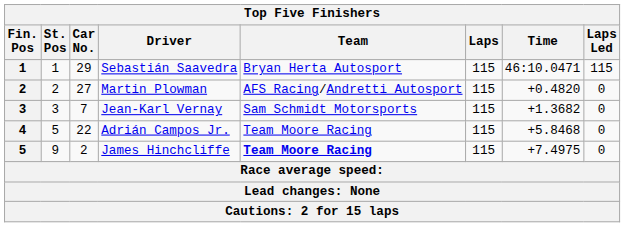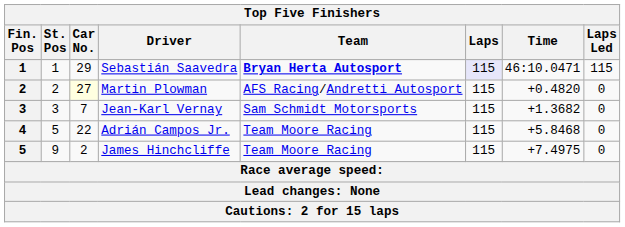(323, 70) normal -> (323, 70) bold
(484, 70) no background -> (484, 70) lavender background
(84, 90) no background -> (84, 90) lightyellow background
(308, 151) bold -> (308, 151) normal
